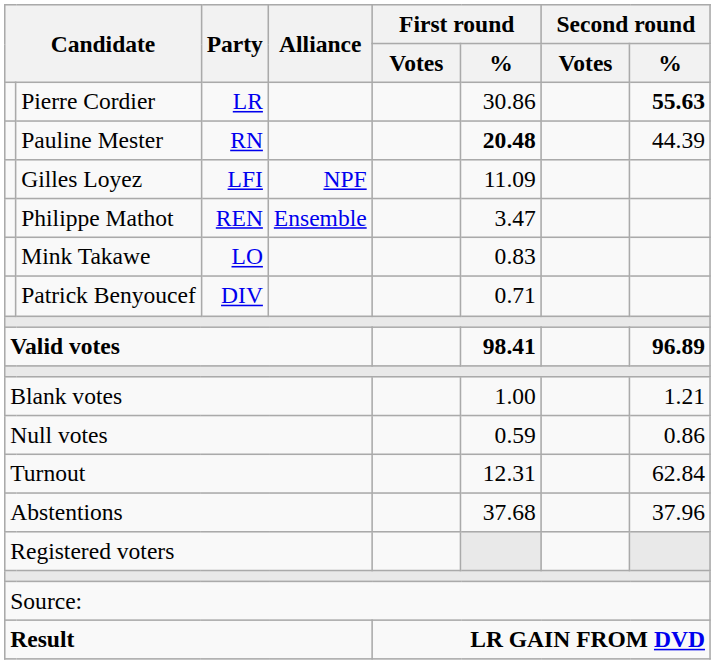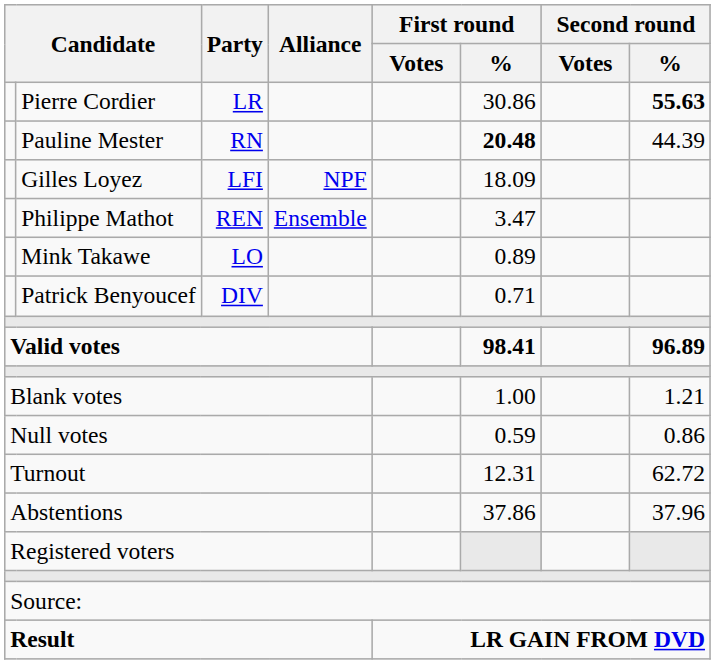(510, 179) 11.09 -> (509, 179) 18.09
(515, 257) 0.83 -> (515, 257) 0.89
(678, 473) 62.84 -> (678, 473) 62.72
(509, 512) 37.68 -> (509, 512) 37.86
